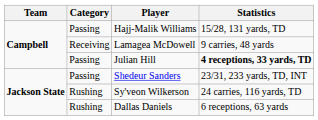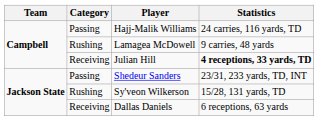(243, 29) 15/28, 131 yards, TD -> (251, 29) 24 carries, 116 yards, TD
(89, 44) Receiving -> (86, 44) Rushing
(84, 60) Passing -> (89, 60) Receiving
(251, 91) 24 carries, 116 yards, TD -> (243, 91) 15/28, 131 yards, TD
(86, 107) Rushing -> (89, 107) Receiving
